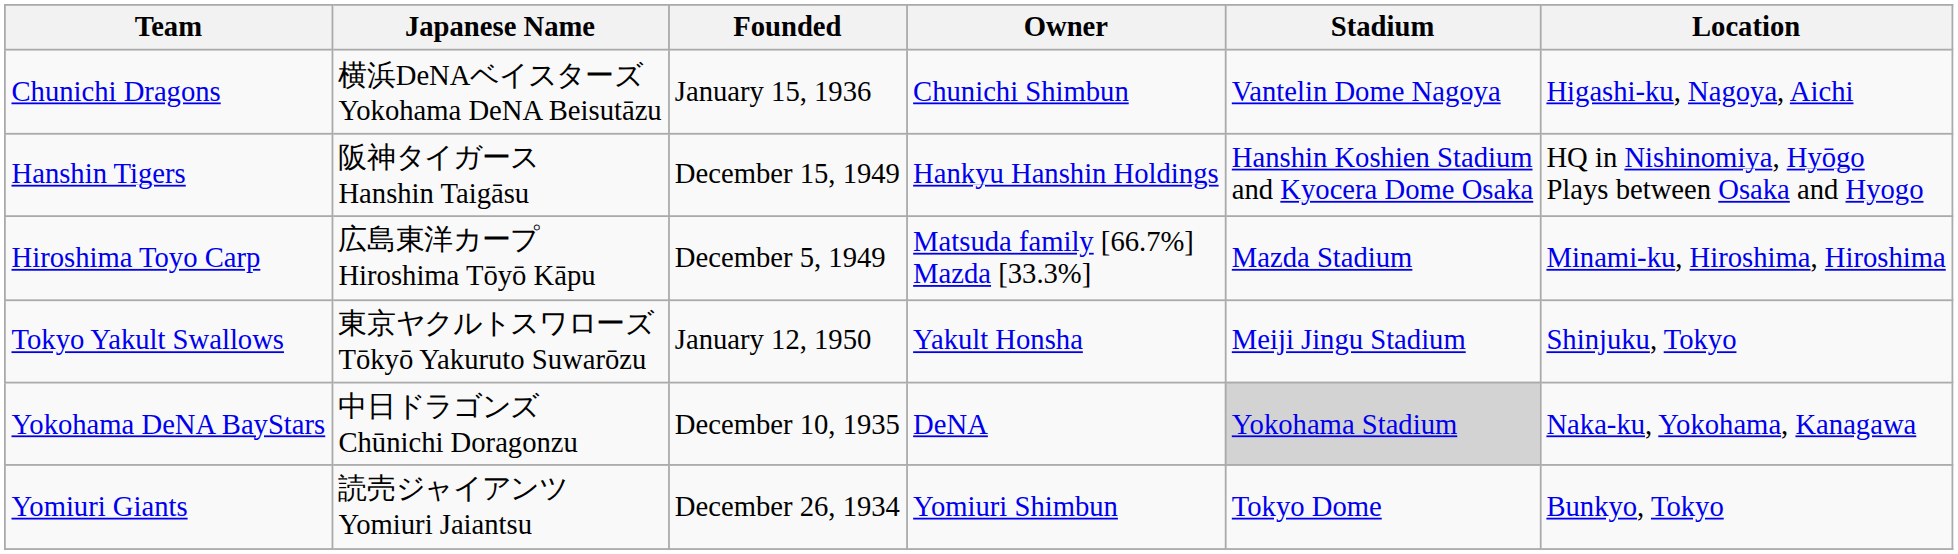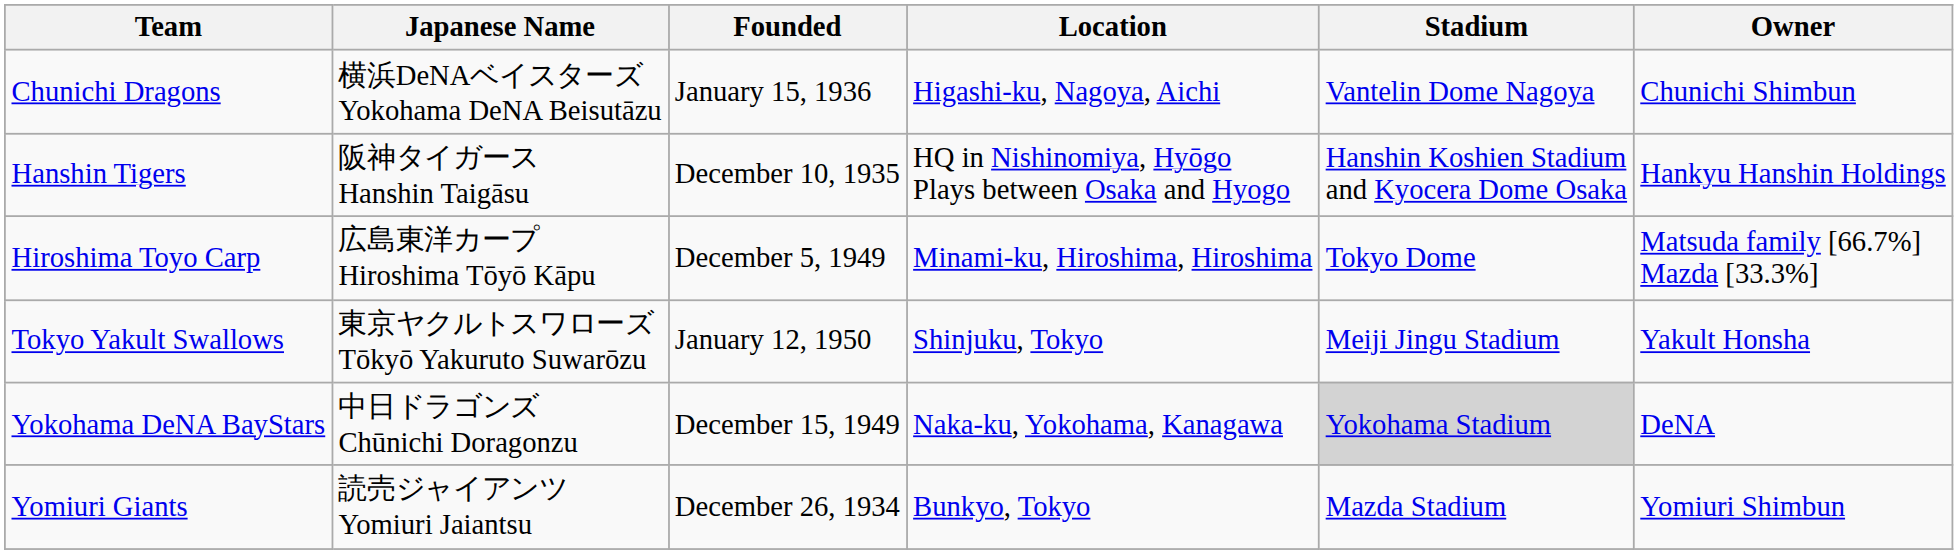columns swapped: (1746, 27) <-> (1066, 27)
(787, 174) December 15, 1949 -> (787, 174) December 10, 1935
(1322, 257) Mazda Stadium -> (1401, 257) Tokyo Dome
(787, 423) December 10, 1935 -> (787, 423) December 15, 1949
(1307, 506) Tokyo Dome -> (1416, 506) Mazda Stadium
